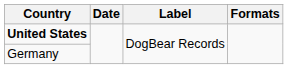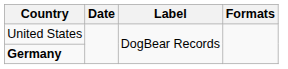(47, 34) bold -> (45, 34) normal
(33, 53) normal -> (34, 53) bold
